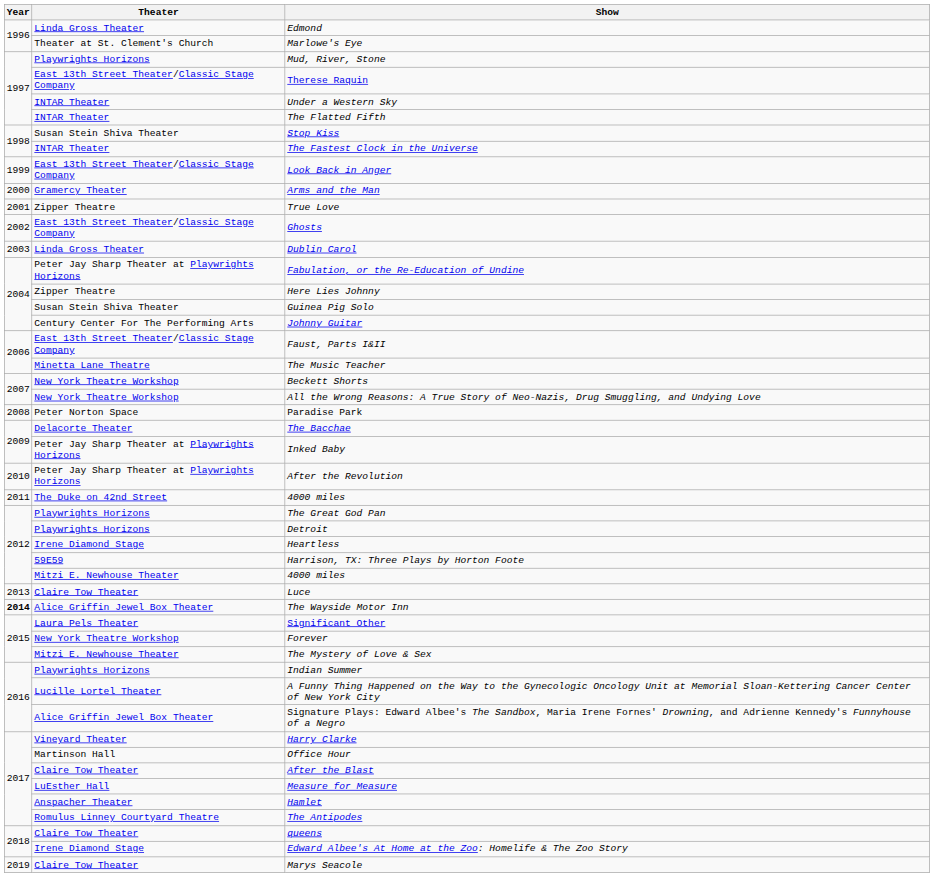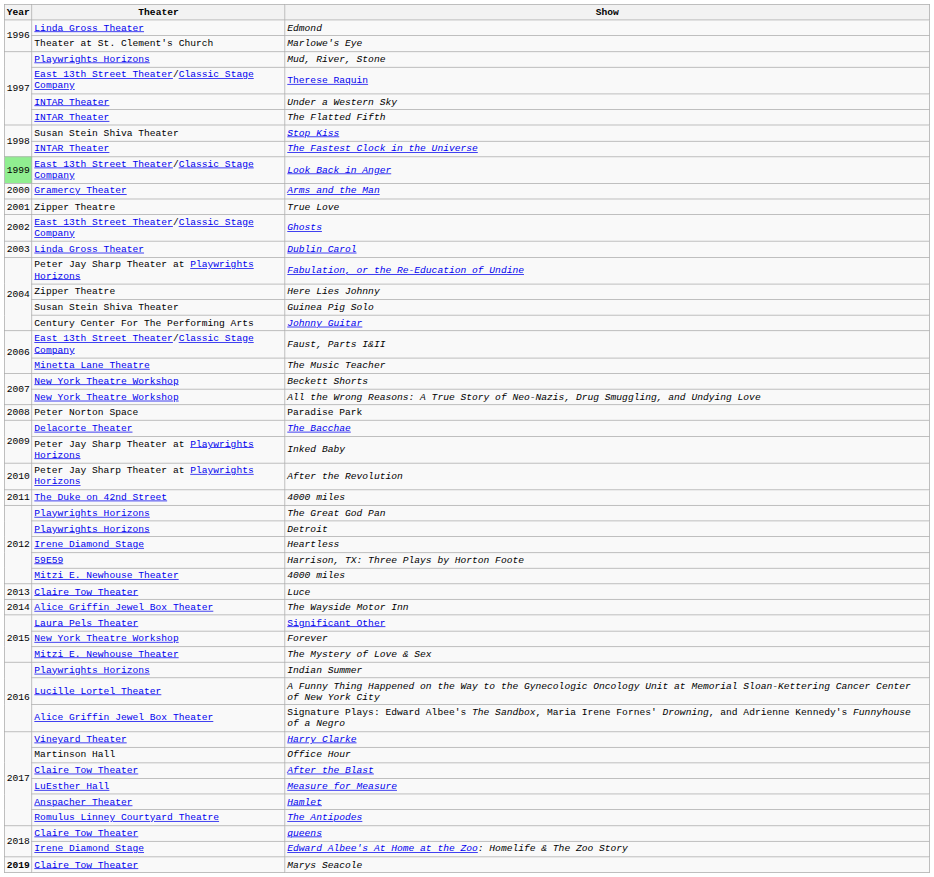(18, 170) no background -> (18, 170) lightgreen background
(18, 607) bold -> (18, 607) normal
(18, 865) normal -> (18, 865) bold
